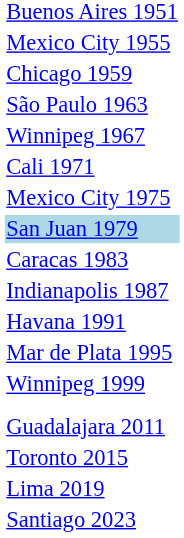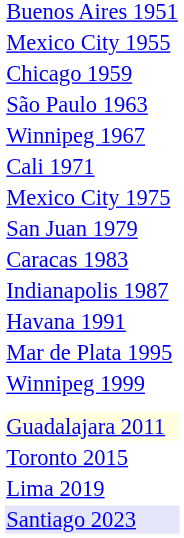(72, 228) lightblue background -> (72, 228) no background
(86, 426) no background -> (86, 426) lightyellow background
(71, 519) no background -> (71, 519) lavender background
